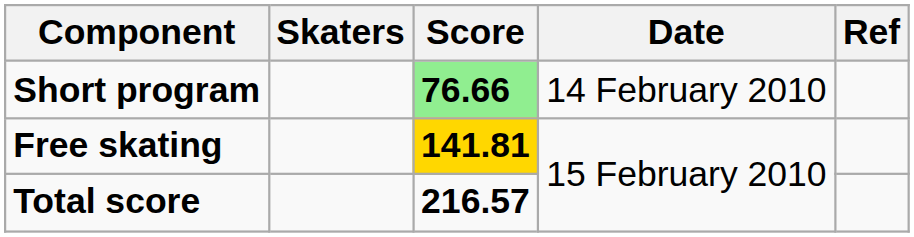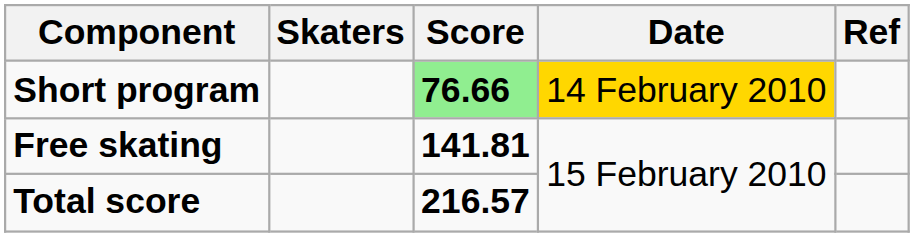(686, 88) no background -> (686, 88) gold background
(475, 145) gold background -> (475, 145) no background
